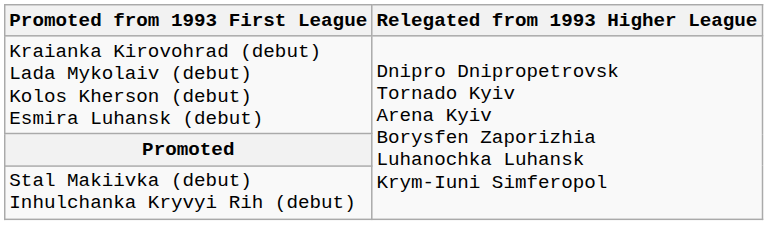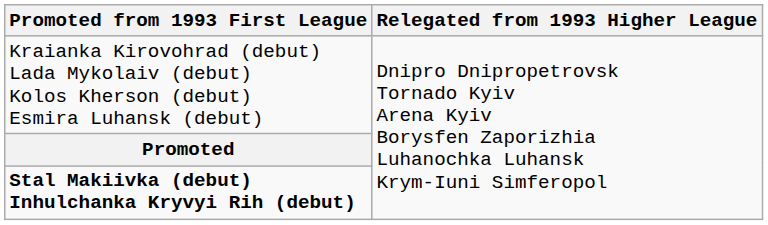(183, 192) normal -> (183, 192) bold
